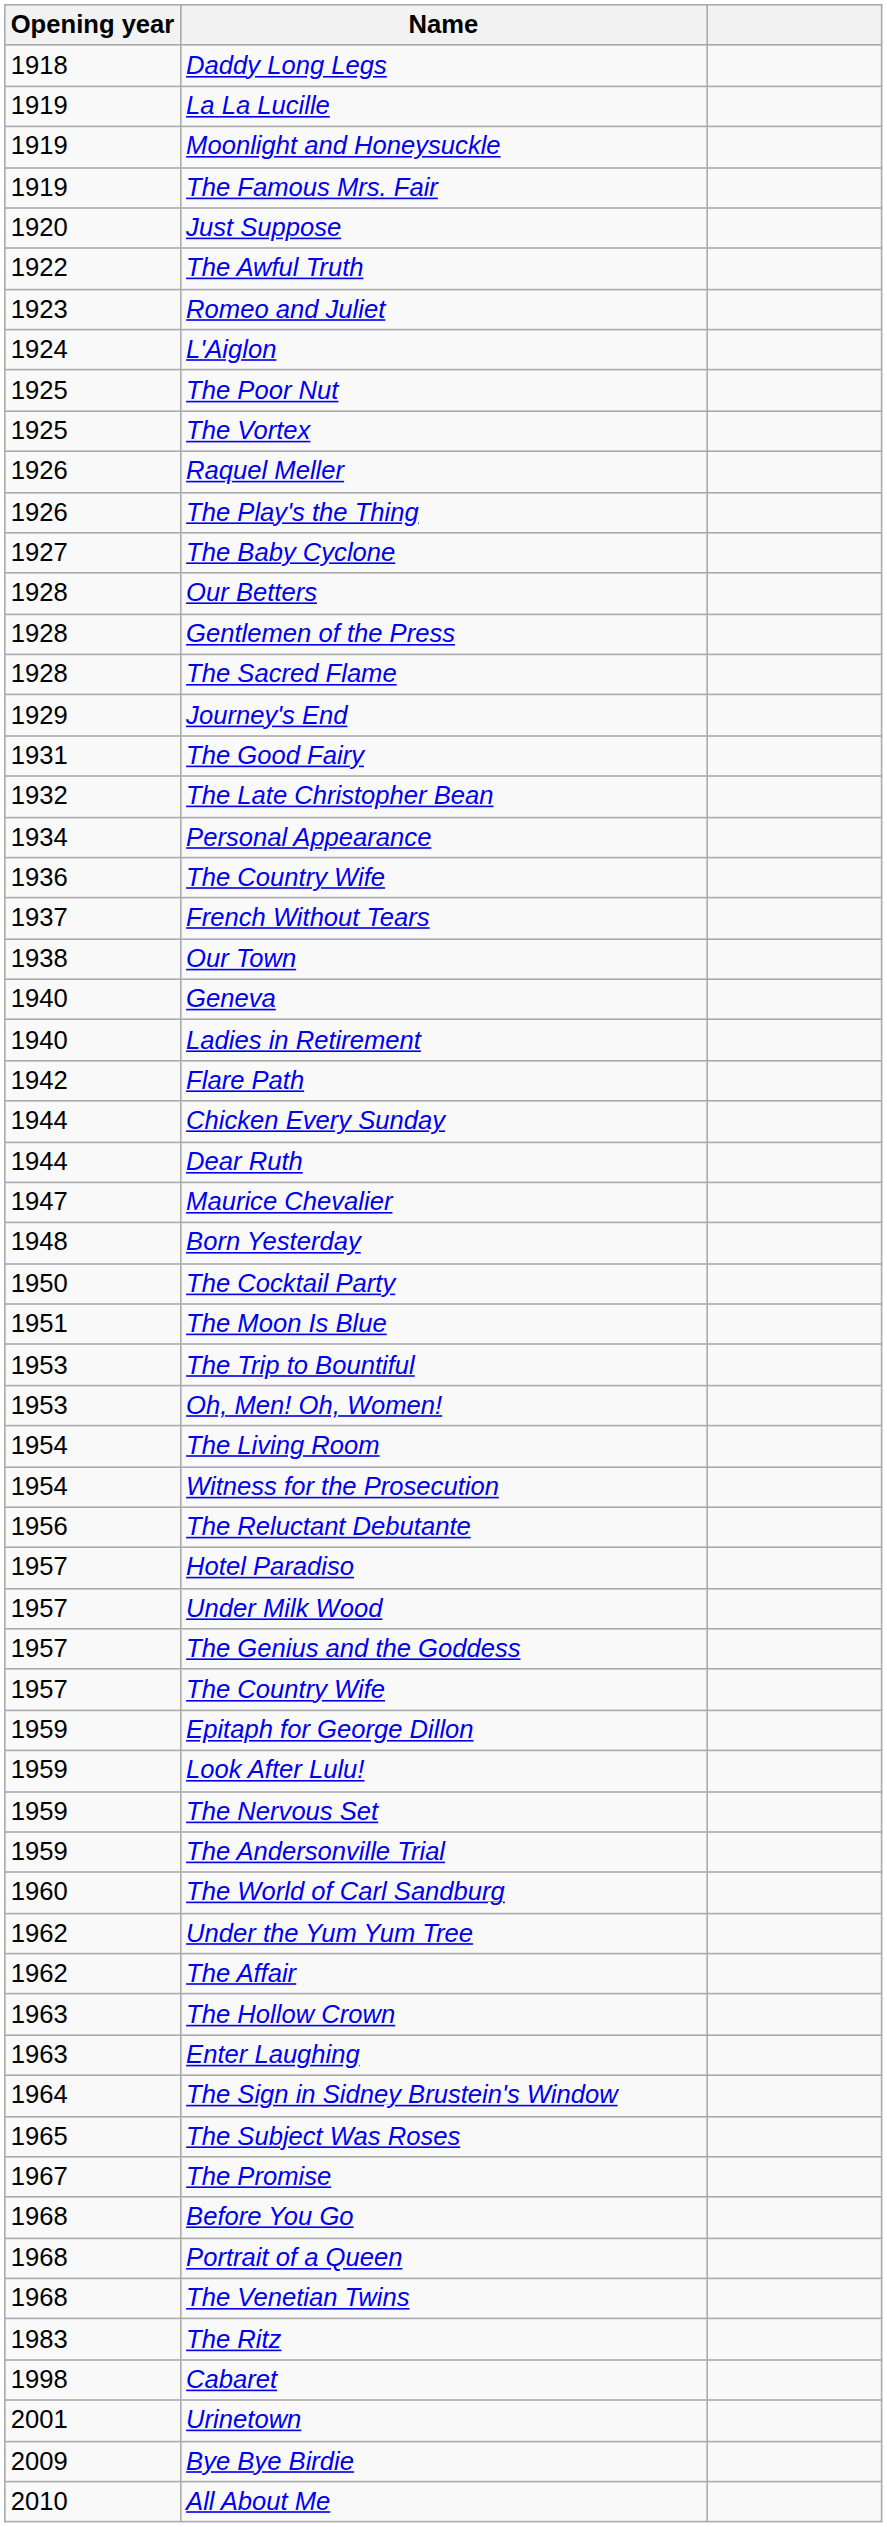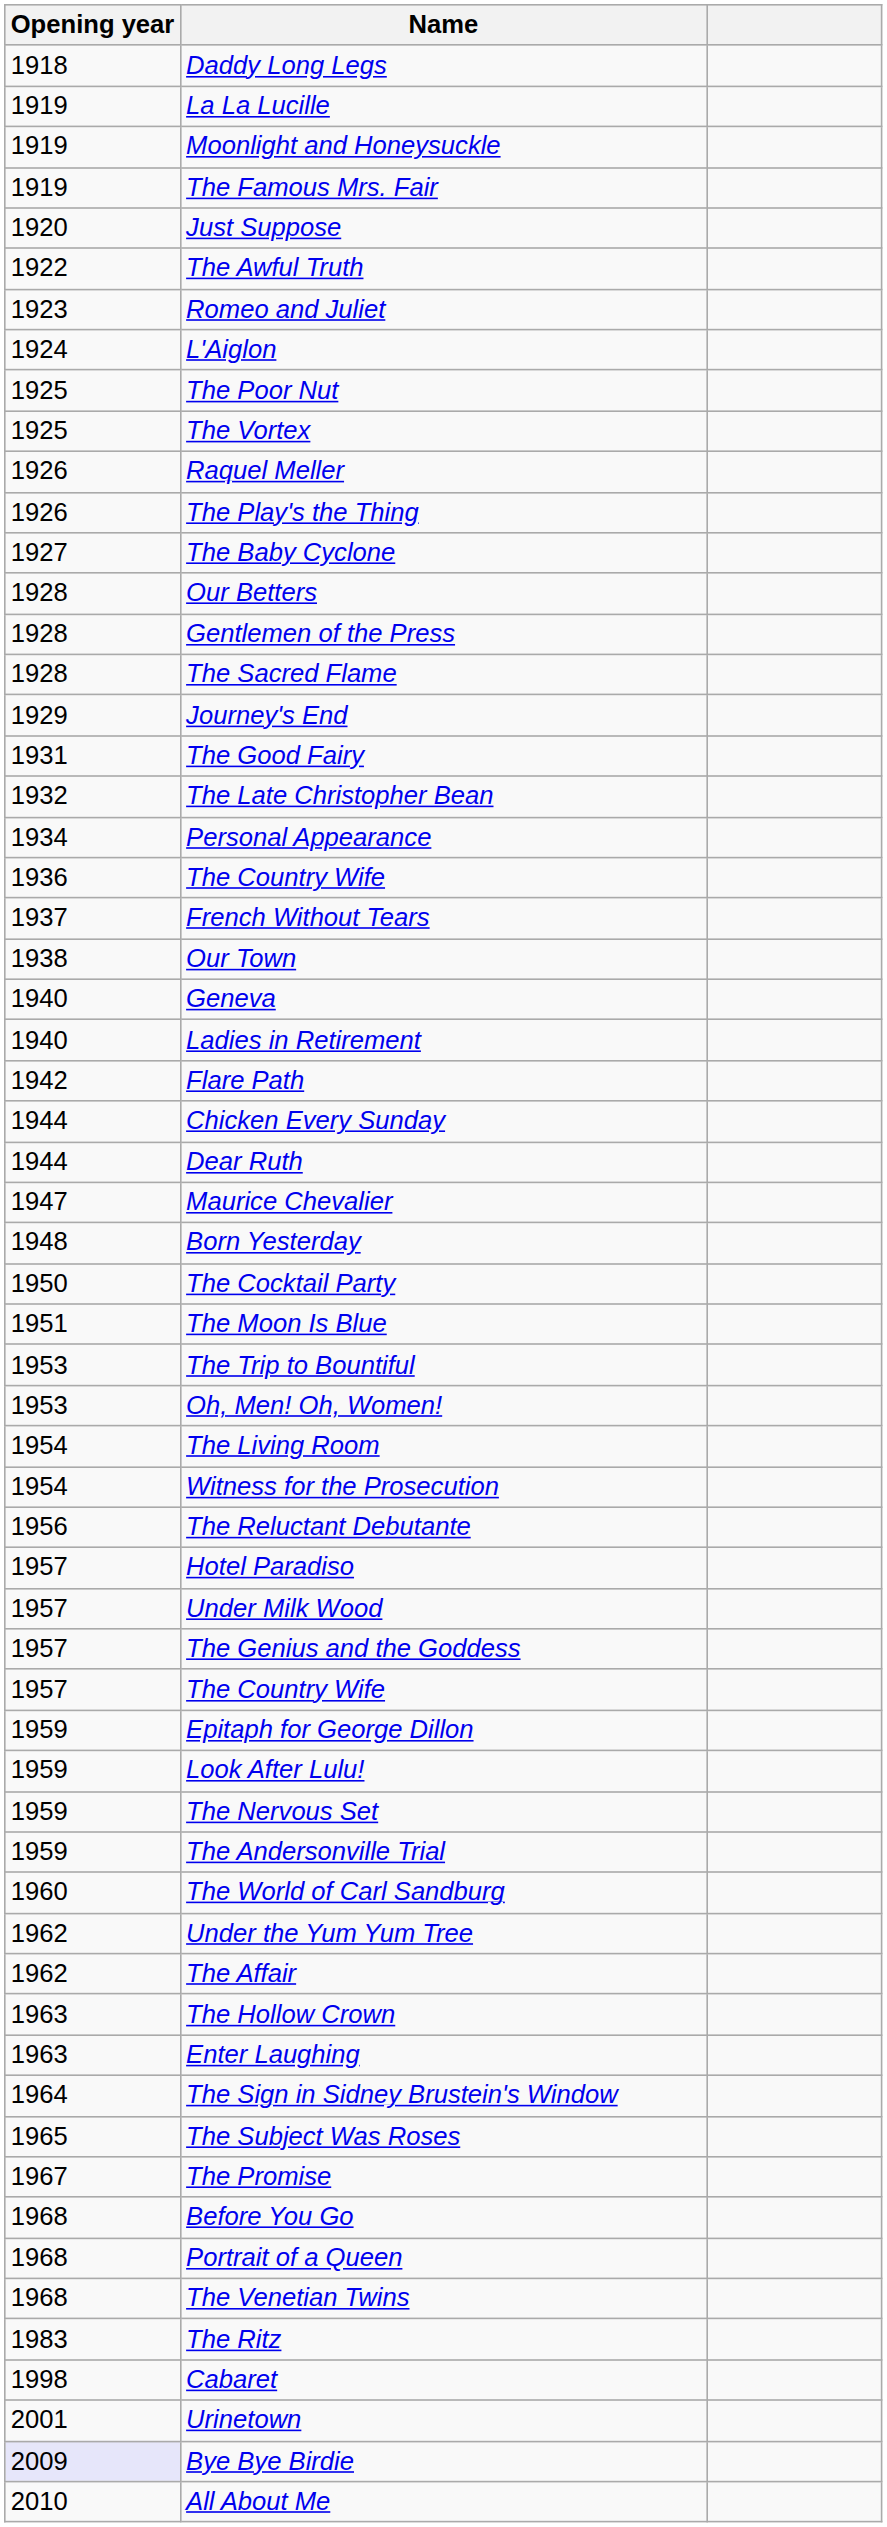(39, 2460) no background -> (39, 2460) lavender background
